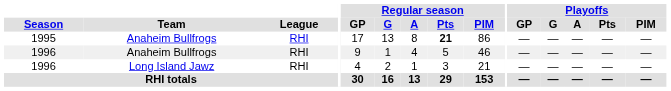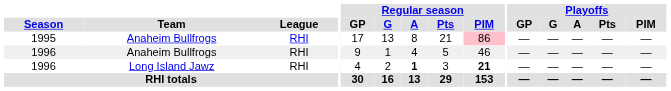(446, 38) bold -> (446, 38) normal
(484, 38) no background -> (484, 38) pink background
(414, 66) normal -> (414, 66) bold
(484, 66) normal -> (484, 66) bold
